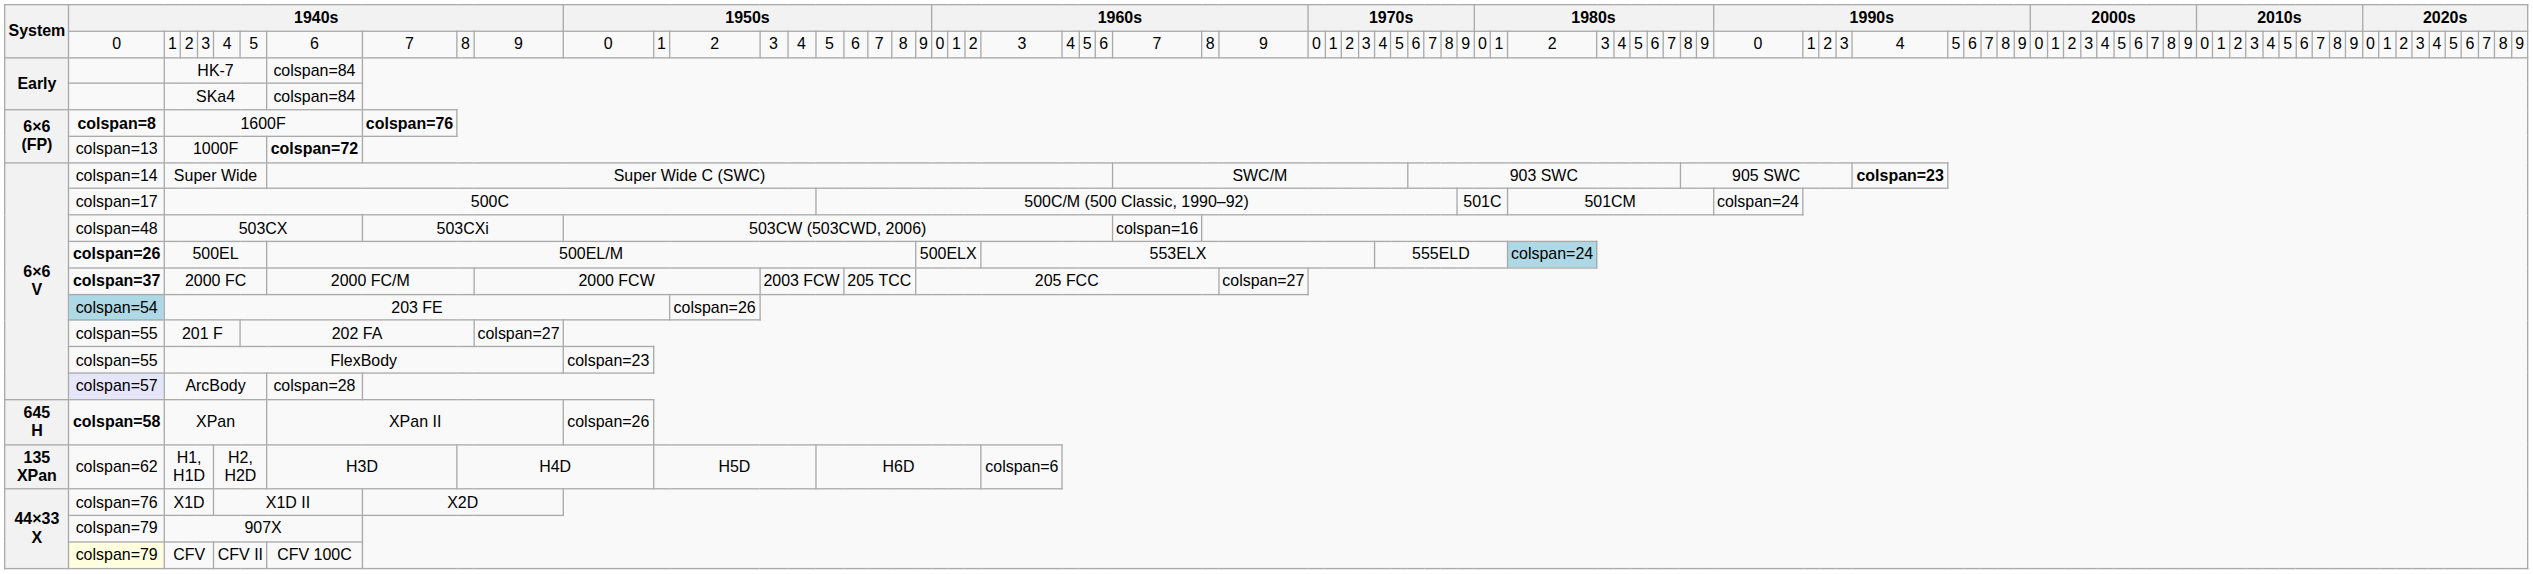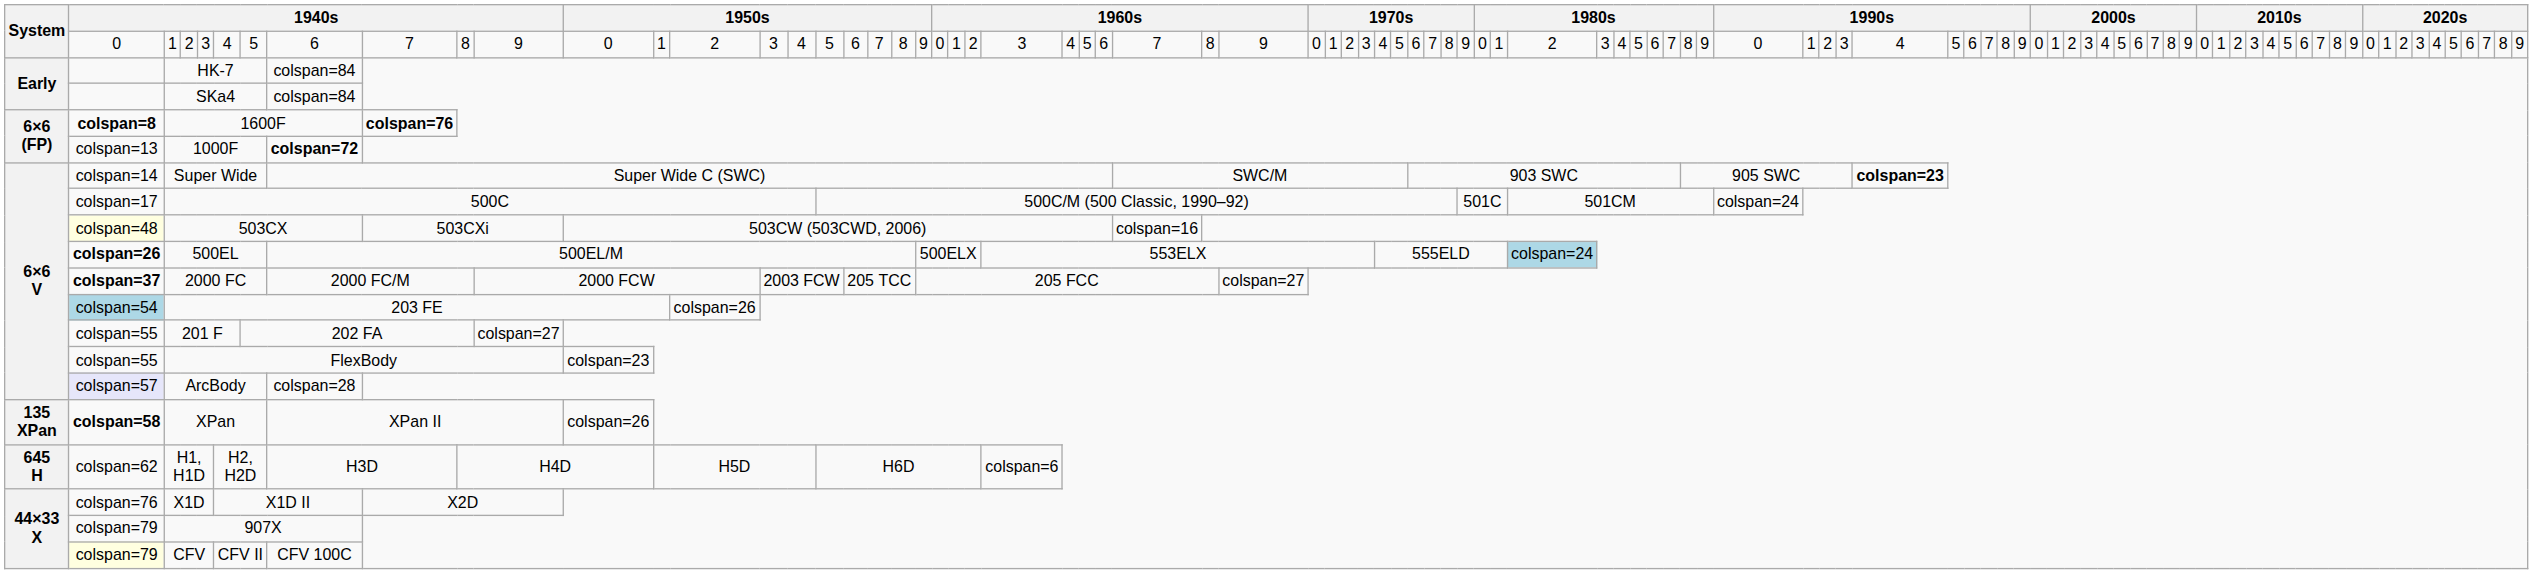(117, 228) no background -> (117, 228) lightyellow background
(37, 422) 645 H -> (37, 422) 135 XPan
(37, 467) 135 XPan -> (37, 467) 645 H
